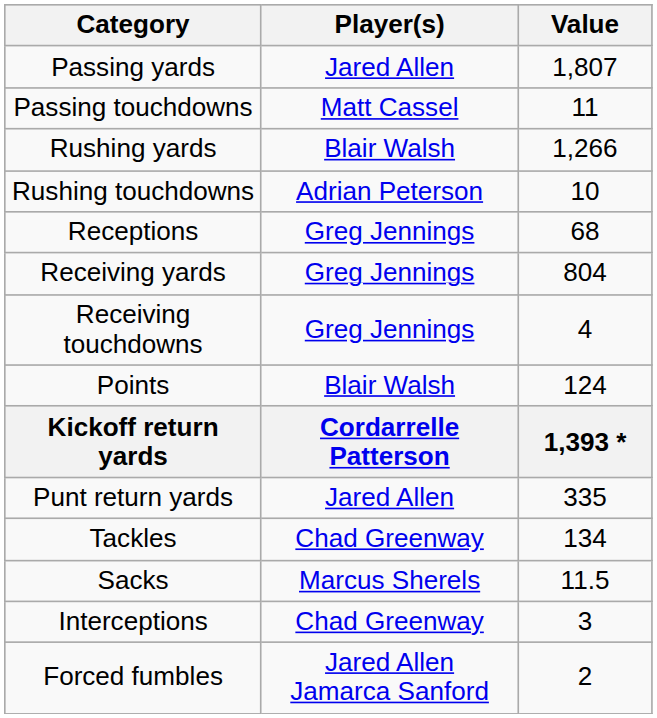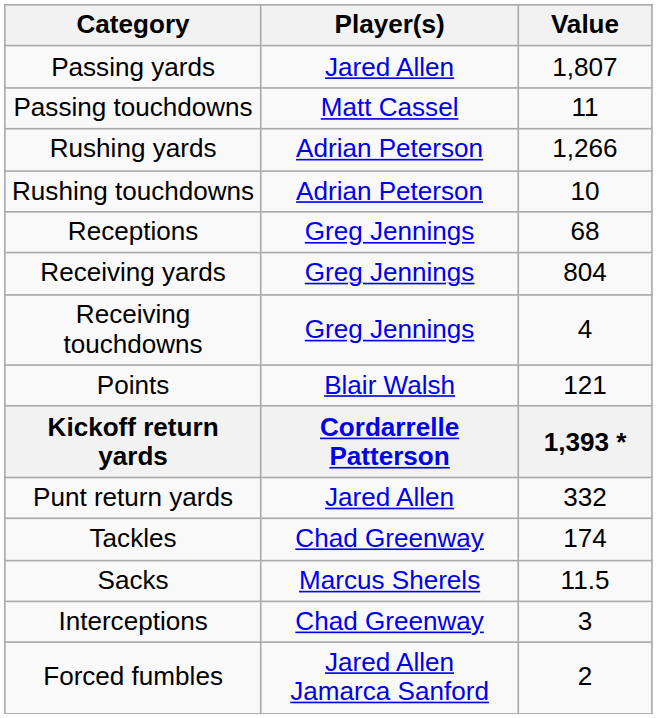(390, 149) Blair Walsh -> (390, 149) Adrian Peterson
(585, 385) 124 -> (585, 385) 121
(585, 497) 335 -> (585, 497) 332
(585, 538) 134 -> (585, 538) 174
